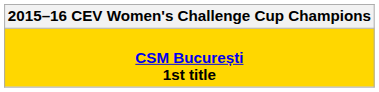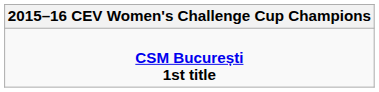(189, 66) gold background -> (189, 66) no background
